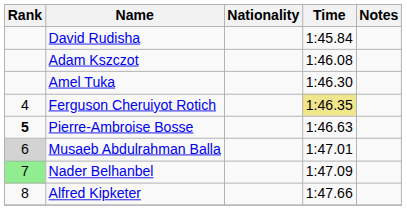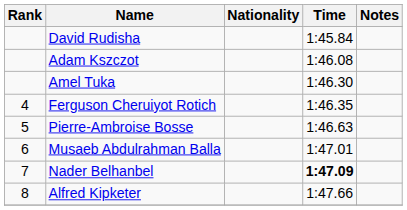(329, 104) khaki background -> (330, 104) no background
(25, 127) bold -> (25, 127) normal
(25, 149) lightgrey background -> (25, 149) no background
(25, 171) lightgreen background -> (25, 171) no background
(329, 171) normal -> (330, 171) bold
